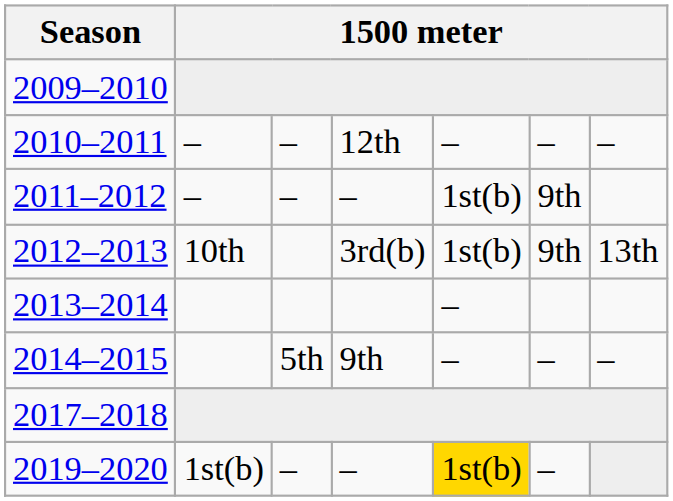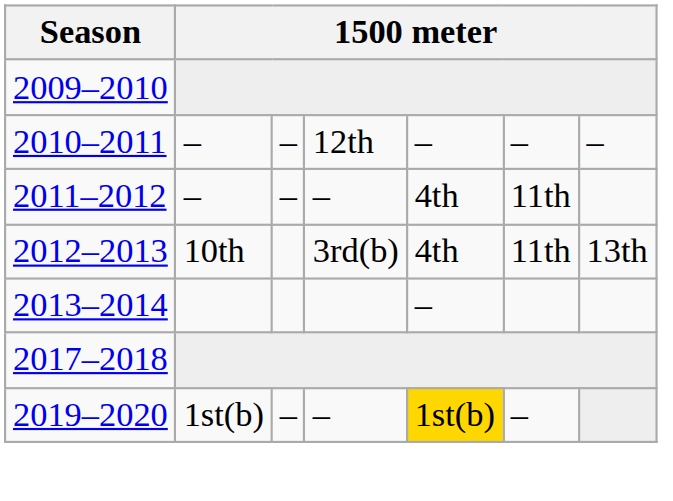(482, 195) 1st(b) -> (437, 195) 4th
(560, 195) 9th -> (541, 195) 11th
(482, 250) 1st(b) -> (437, 250) 4th
(560, 250) 9th -> (541, 250) 11th
- row: (90, 359)
